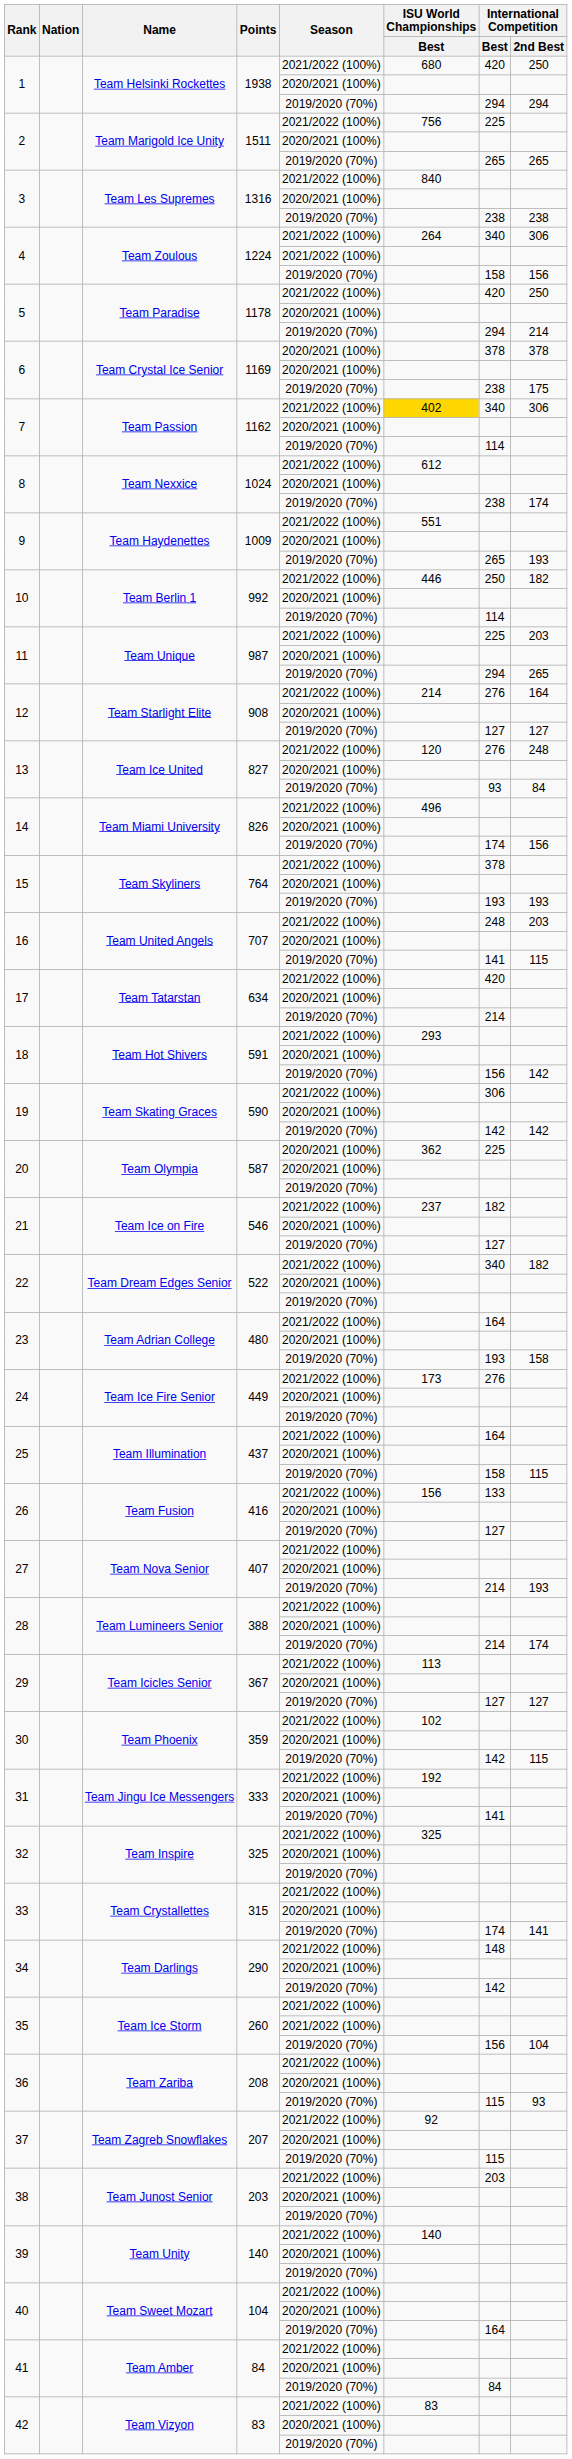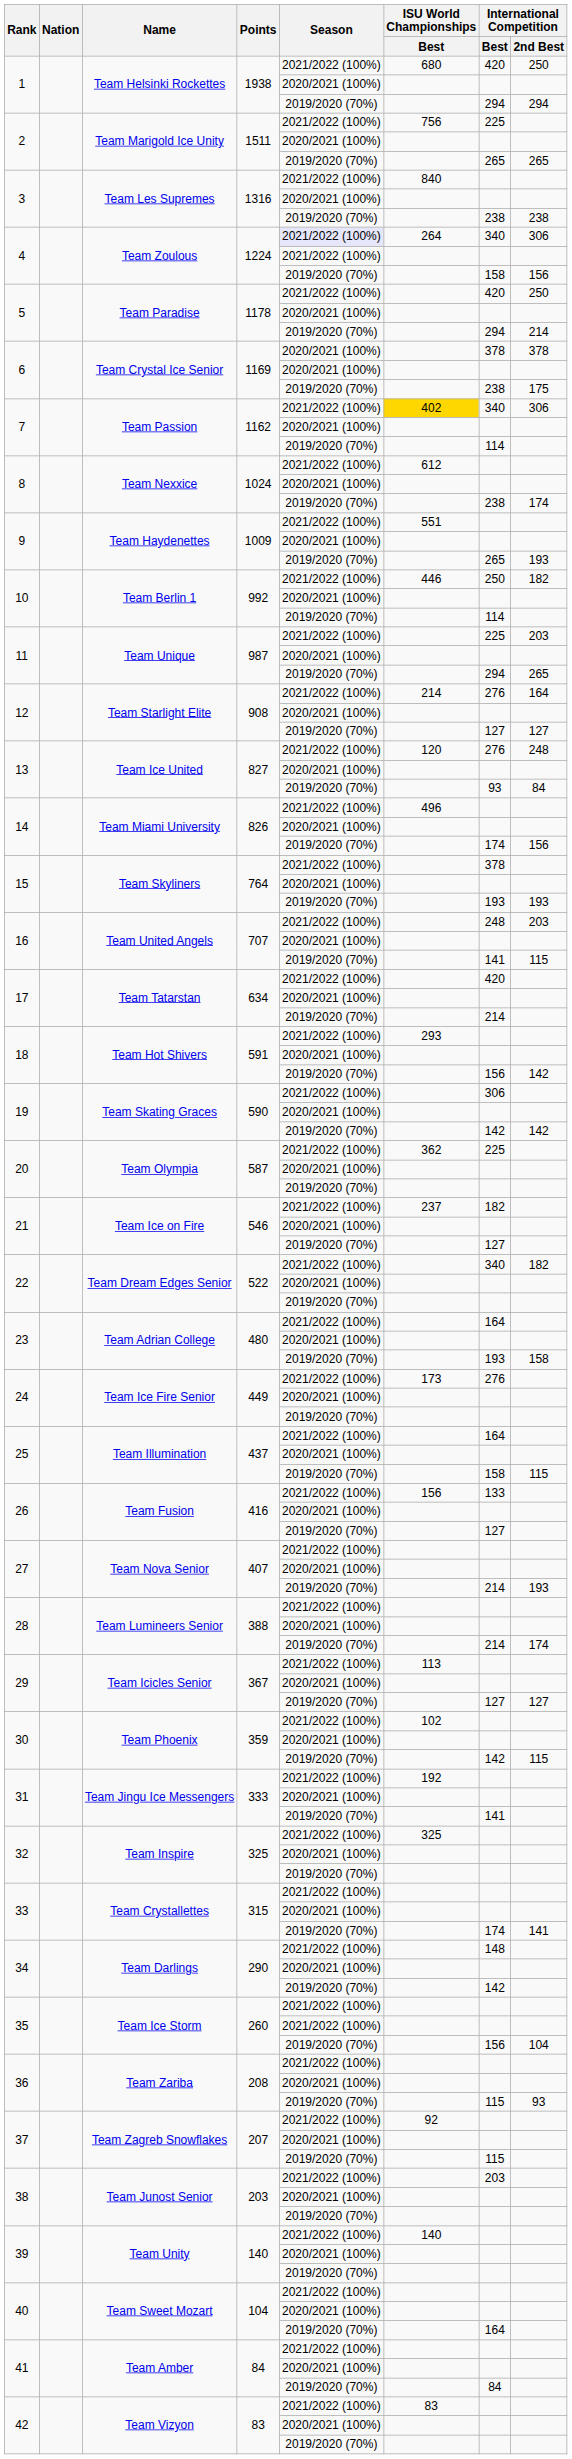(331, 236) no background -> (331, 236) lavender background
(331, 1150) 2020/2021 (100%) -> (331, 1150) 2021/2022 (100%)
